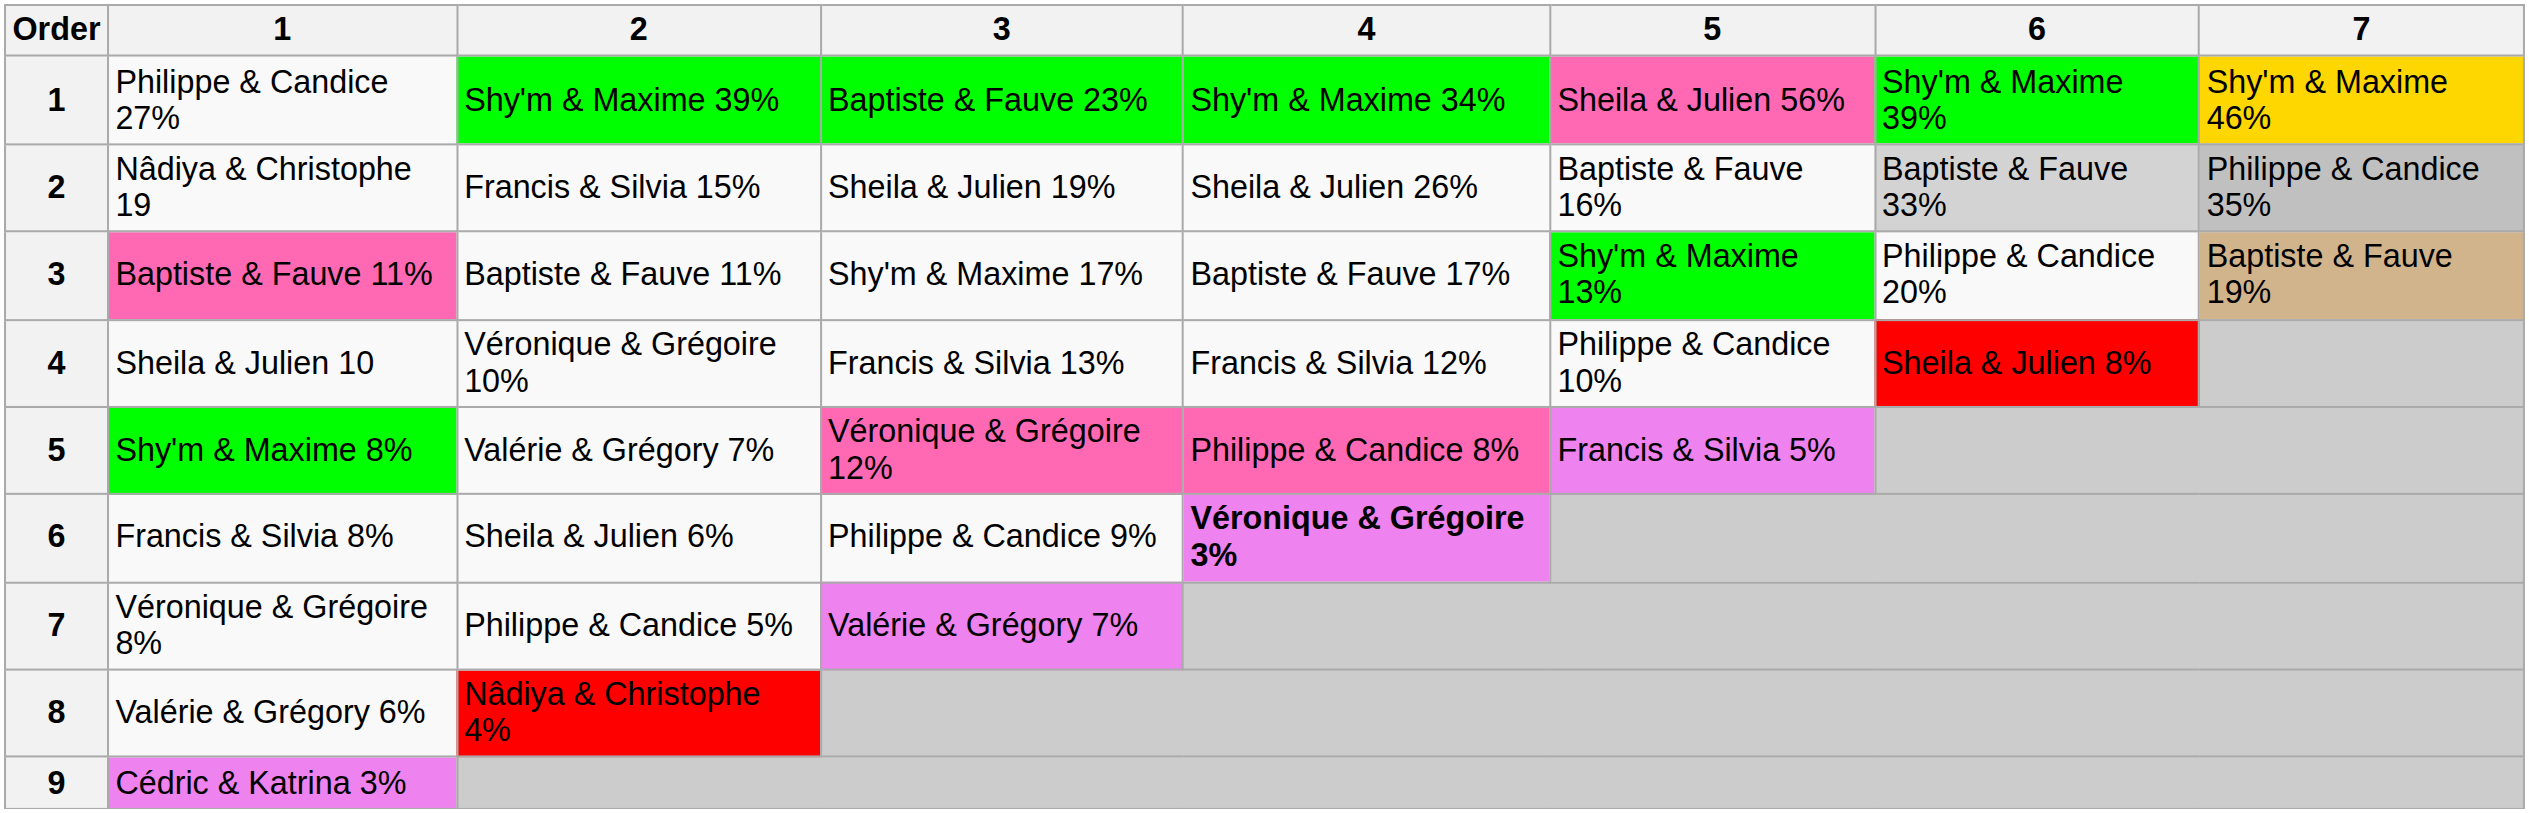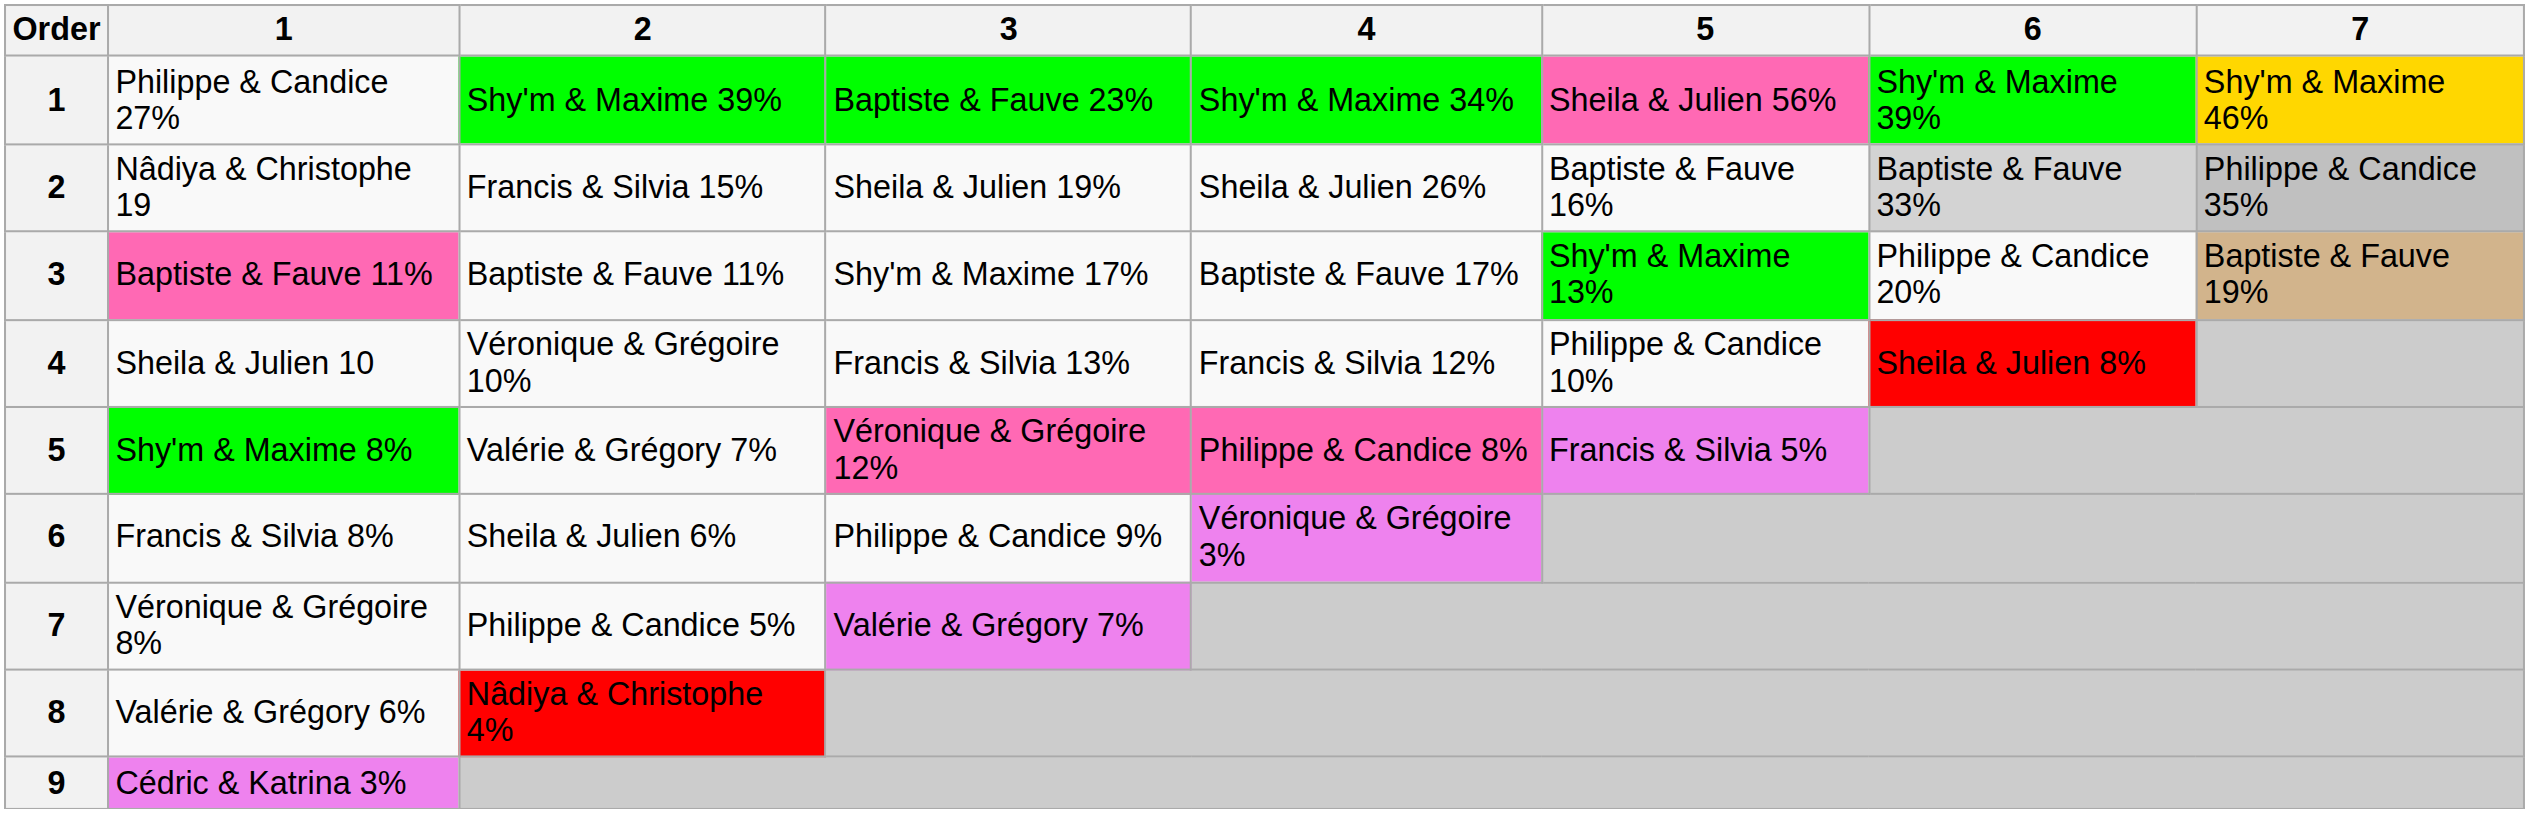(1357, 537) bold -> (1355, 537) normal
